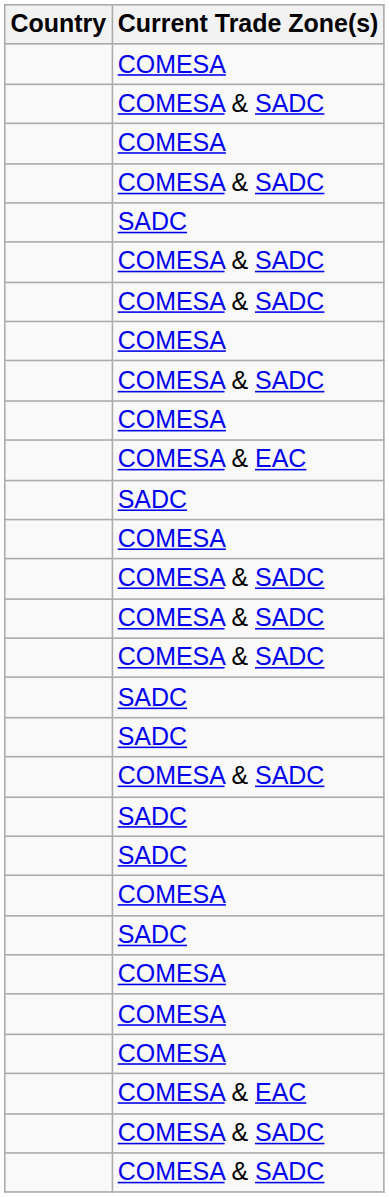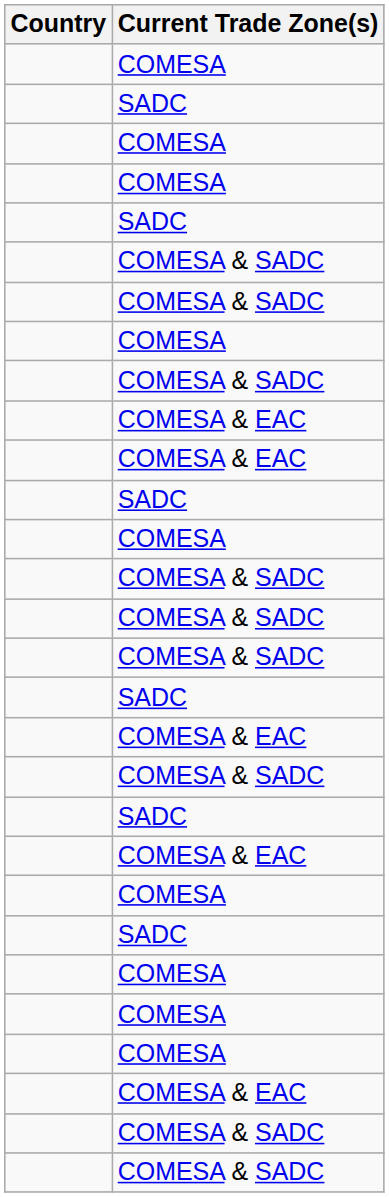(221, 103) COMESA & SADC -> (152, 103) SADC
(221, 182) COMESA & SADC -> (172, 182) COMESA
(172, 420) COMESA -> (212, 420) COMESA & EAC
(152, 736) SADC -> (212, 736) COMESA & EAC
(152, 855) SADC -> (212, 855) COMESA & EAC
